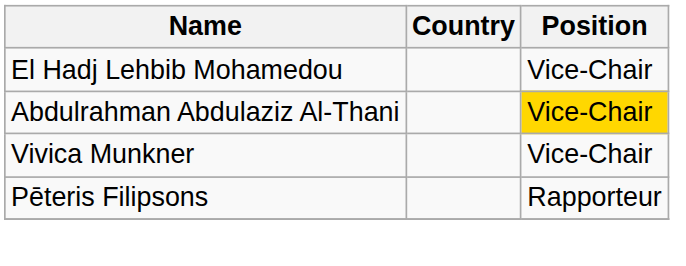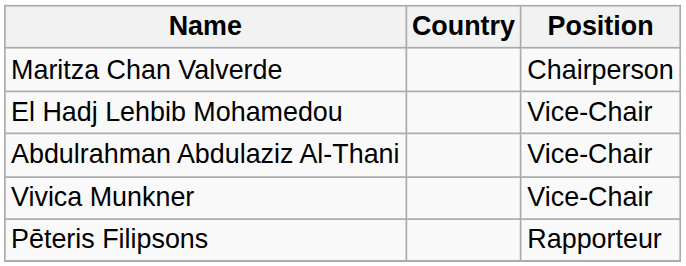+ row: (147, 69)
(590, 111) gold background -> (590, 154) no background
